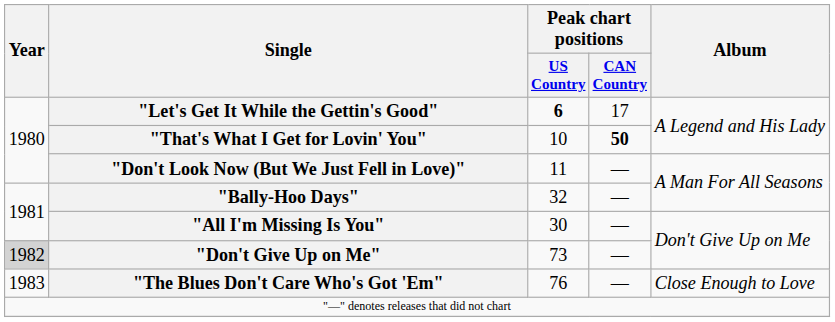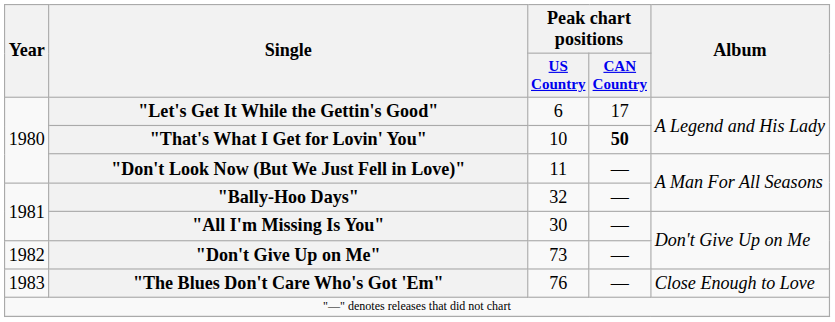(558, 111) bold -> (558, 111) normal
(27, 254) lightgrey background -> (27, 254) no background
